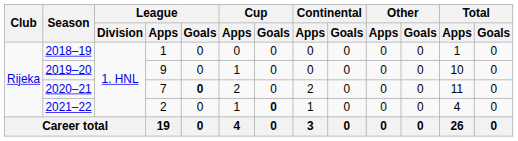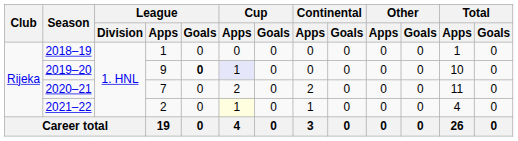(200, 70) normal -> (200, 70) bold
(237, 70) no background -> (237, 70) lavender background
(200, 88) bold -> (200, 88) normal
(237, 107) no background -> (237, 107) lightyellow background
(273, 107) bold -> (273, 107) normal
